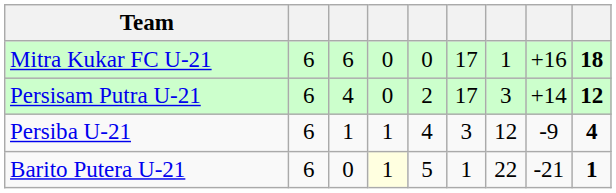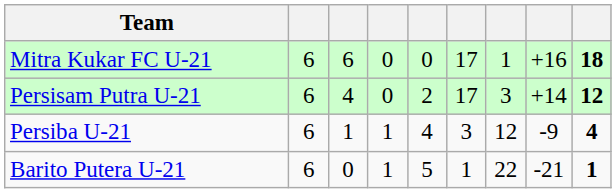(387, 168) lightyellow background -> (387, 168) no background
